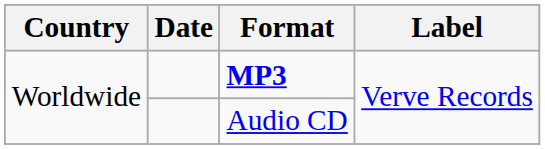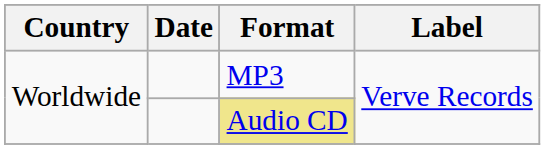(257, 74) bold -> (255, 74) normal
(287, 120) no background -> (287, 120) khaki background
